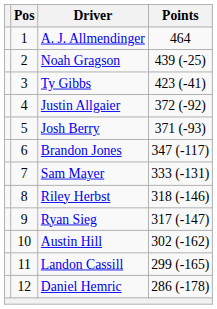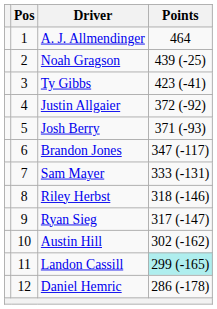(180, 264) no background -> (180, 264) paleturquoise background
